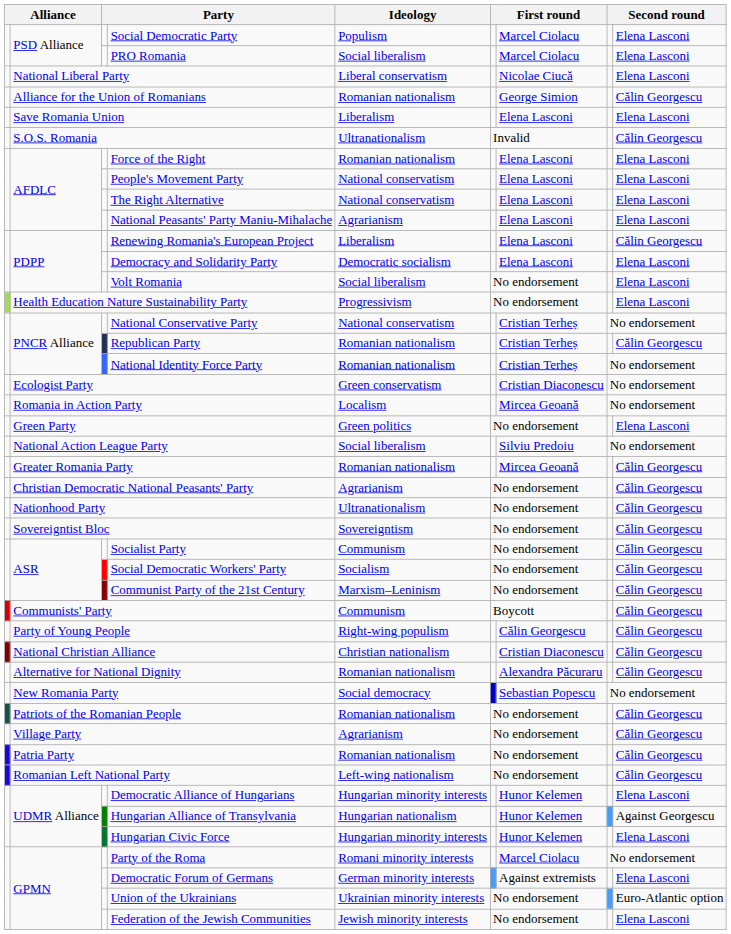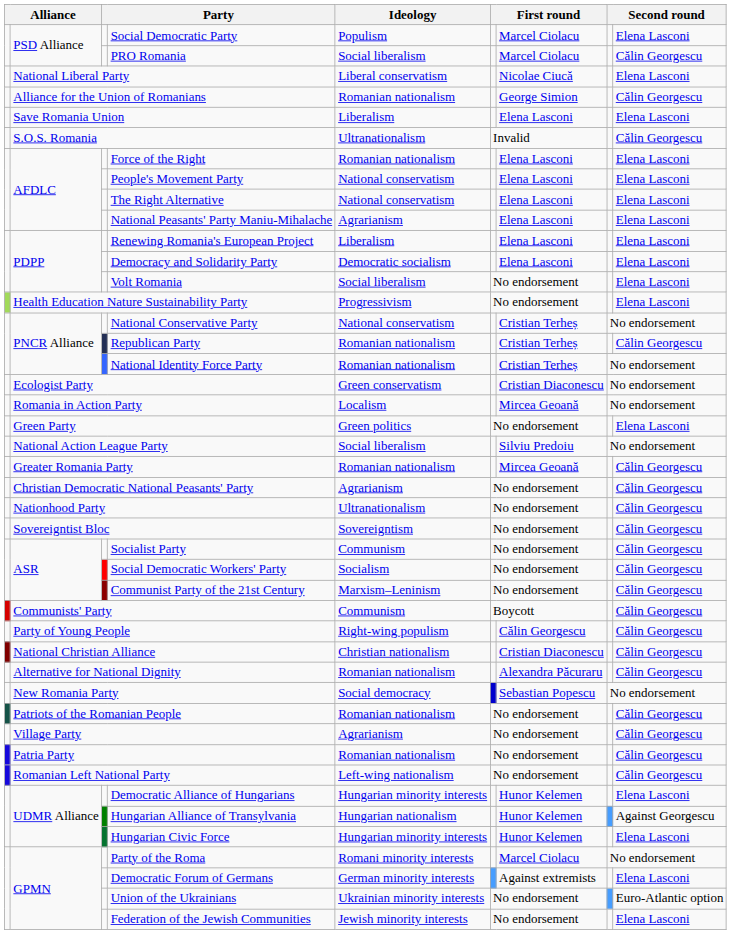(653, 55) Elena Lasconi -> (659, 55) Călin Georgescu
(659, 240) Călin Georgescu -> (653, 240) Elena Lasconi
